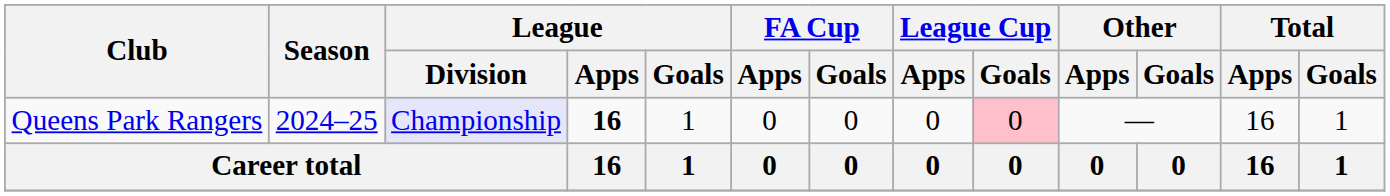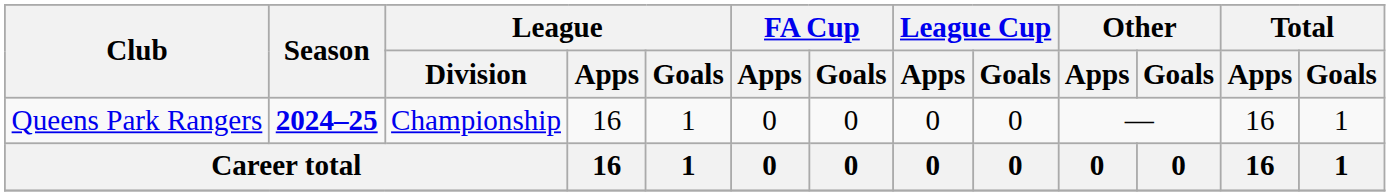(327, 119) normal -> (327, 119) bold
(476, 119) lavender background -> (476, 119) no background
(607, 119) bold -> (607, 119) normal
(1015, 119) pink background -> (1015, 119) no background
